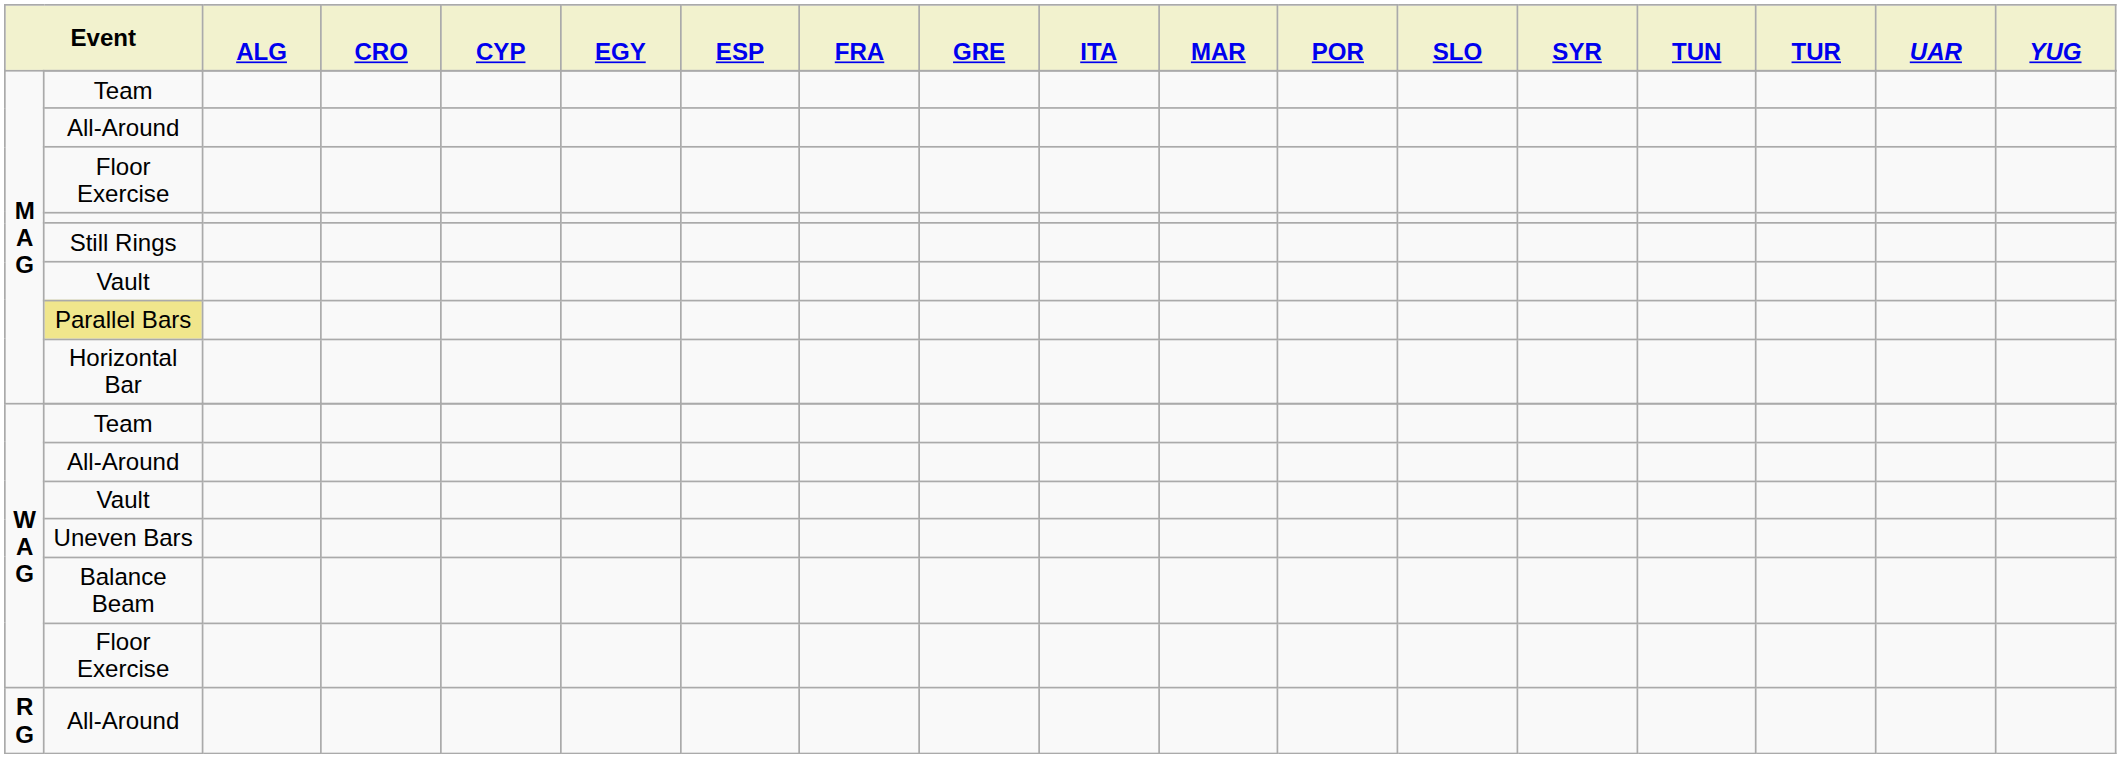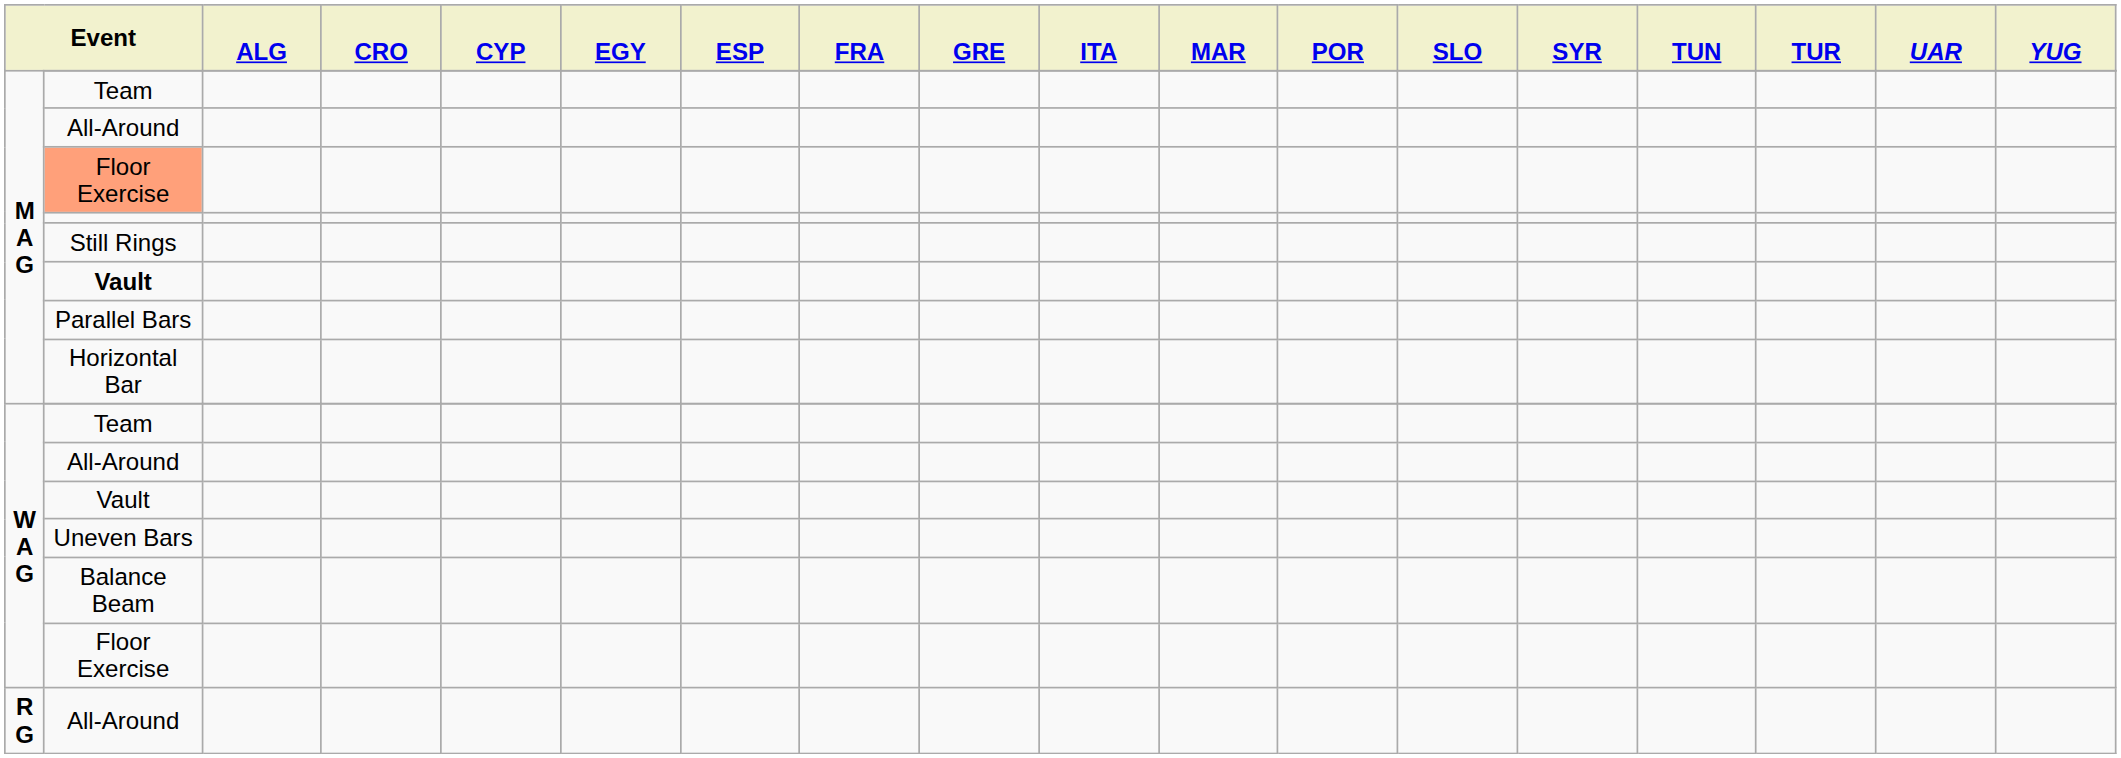(123, 180) no background -> (123, 180) lightsalmon background
(123, 281) normal -> (123, 281) bold
(123, 319) khaki background -> (123, 319) no background
